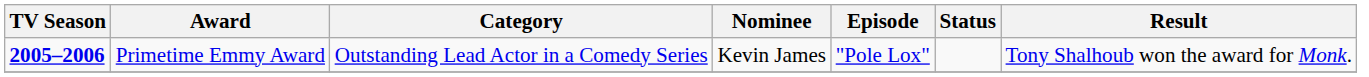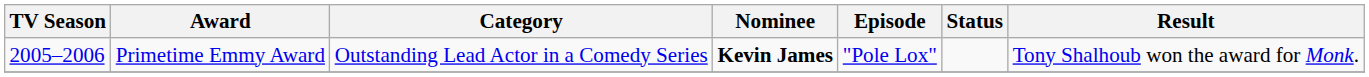(57, 54) bold -> (57, 54) normal
(772, 54) normal -> (775, 54) bold
